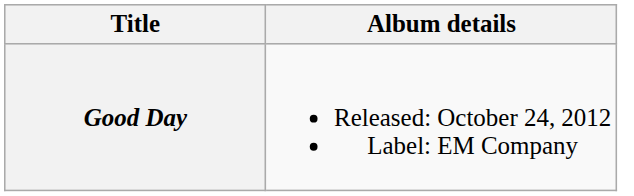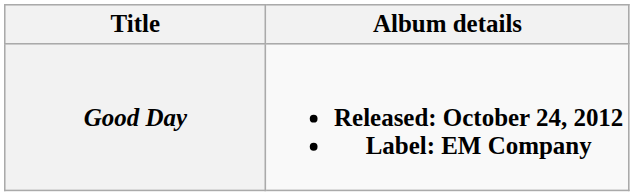(441, 131) normal -> (447, 131) bold
